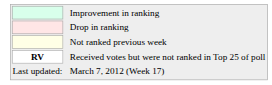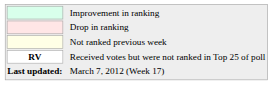(37, 71) normal -> (35, 71) bold
